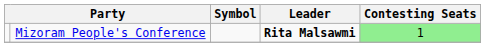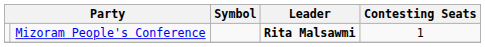(420, 33) lightgreen background -> (420, 33) no background
